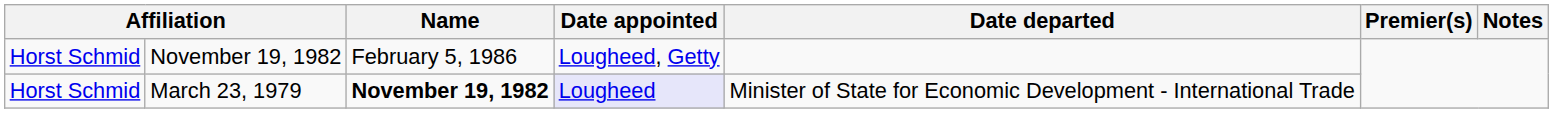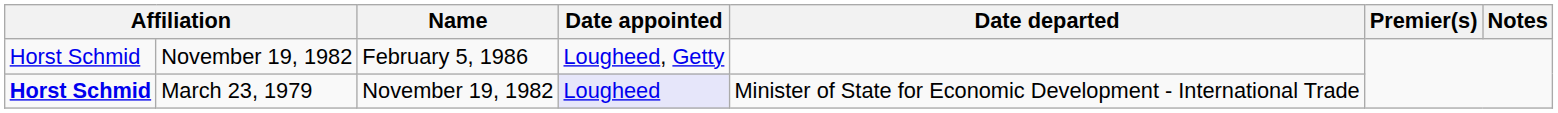(75, 90) normal -> (80, 90) bold
(450, 90) bold -> (458, 90) normal
